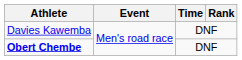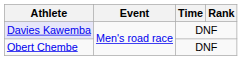(49, 30) no background -> (49, 30) lavender background
(44, 47) bold -> (42, 47) normal
